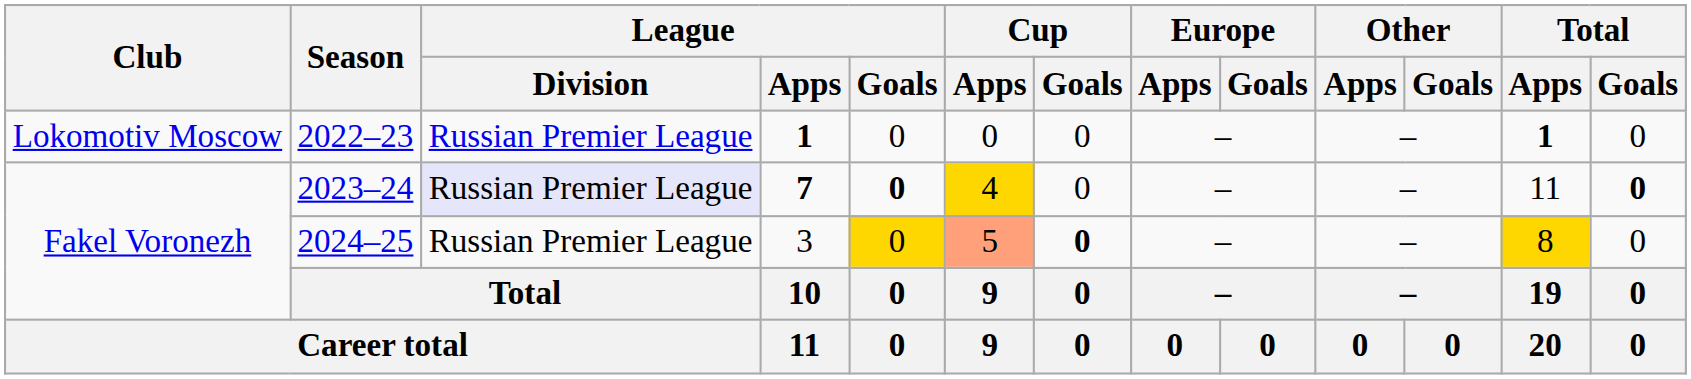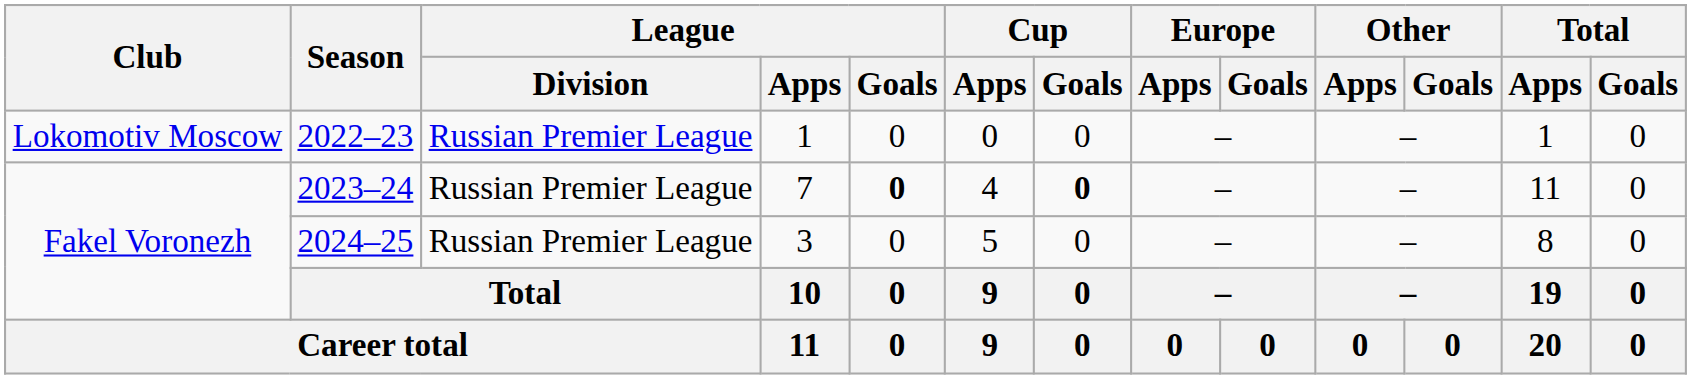(805, 135) bold -> (805, 135) normal
(1545, 135) bold -> (1545, 135) normal
(591, 188) lavender background -> (591, 188) no background
(805, 188) bold -> (805, 188) normal
(990, 188) gold background -> (990, 188) no background
(1082, 188) normal -> (1082, 188) bold
(1638, 188) bold -> (1638, 188) normal
(897, 240) gold background -> (897, 240) no background
(990, 240) lightsalmon background -> (990, 240) no background
(1082, 240) bold -> (1082, 240) normal
(1545, 240) gold background -> (1545, 240) no background
